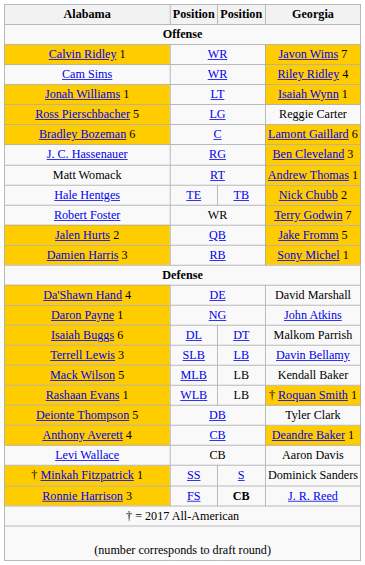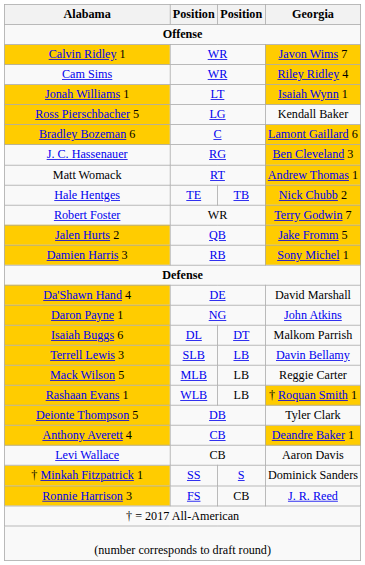(313, 114) Reggie Carter -> (313, 114) Kendall Baker
(313, 375) Kendall Baker -> (313, 375) Reggie Carter
(241, 495) bold -> (241, 495) normal
